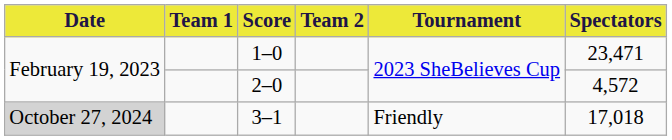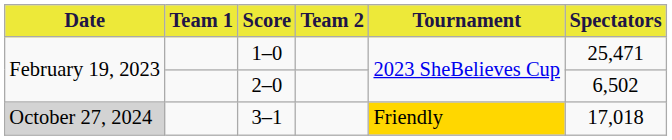(616, 53) 23,471 -> (616, 53) 25,471
(616, 85) 4,572 -> (616, 85) 6,502
(408, 118) no background -> (408, 118) gold background
